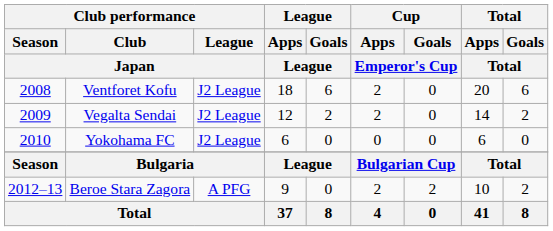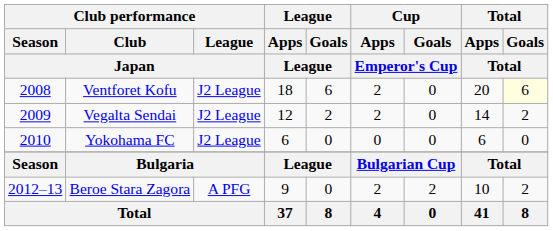(525, 90) no background -> (525, 90) lightyellow background
